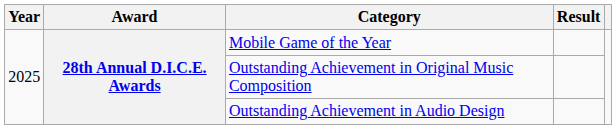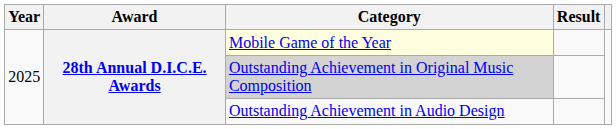(310, 42) no background -> (310, 42) lightyellow background
(371, 76) no background -> (371, 76) lightgrey background
